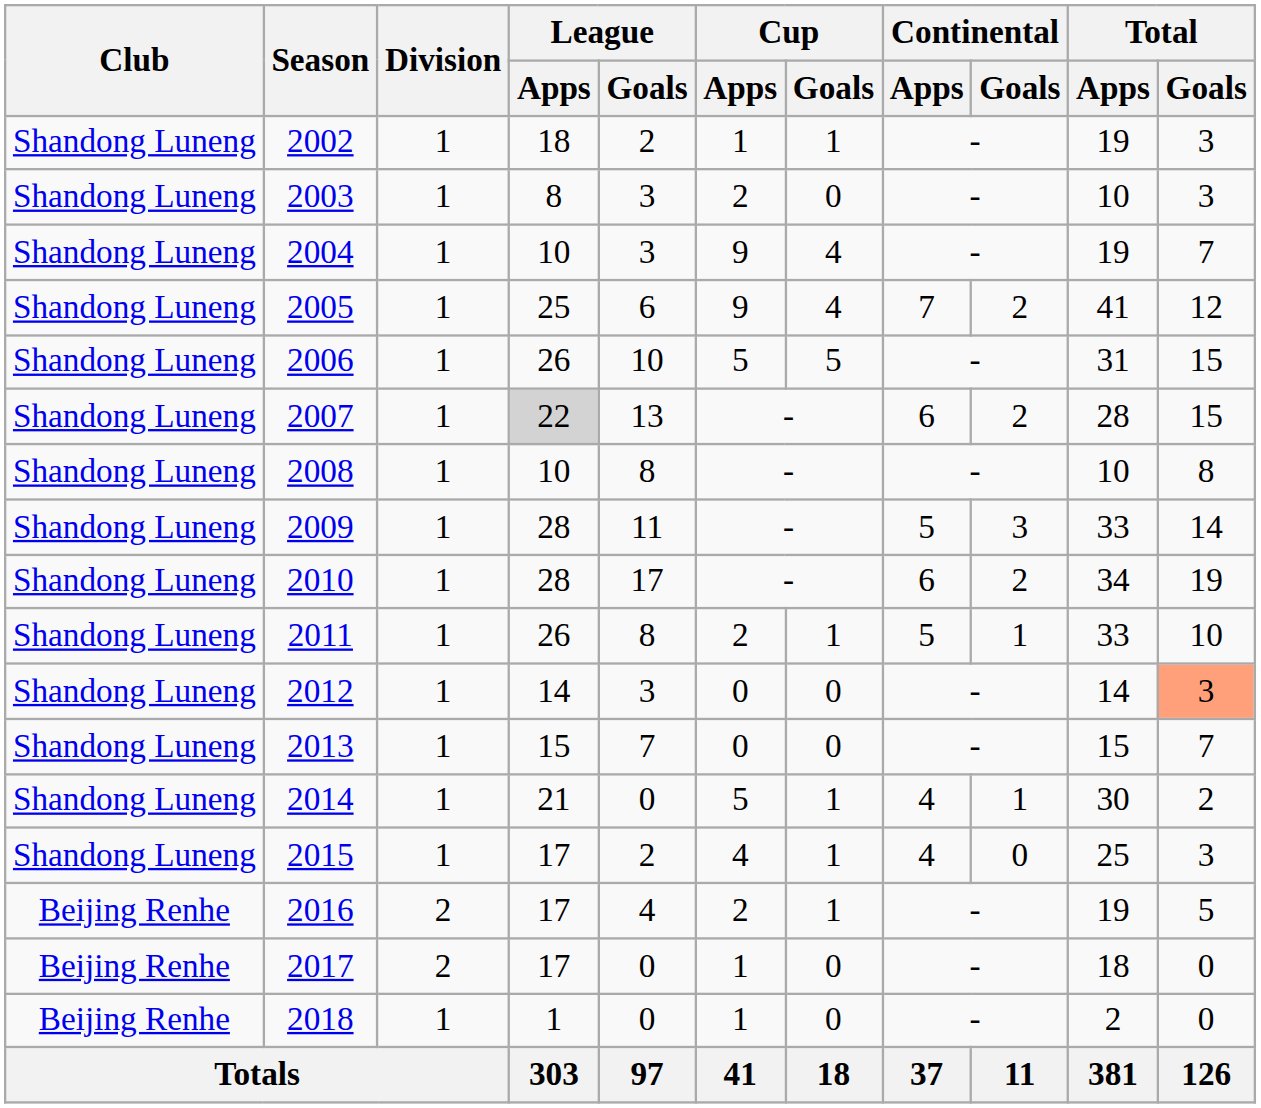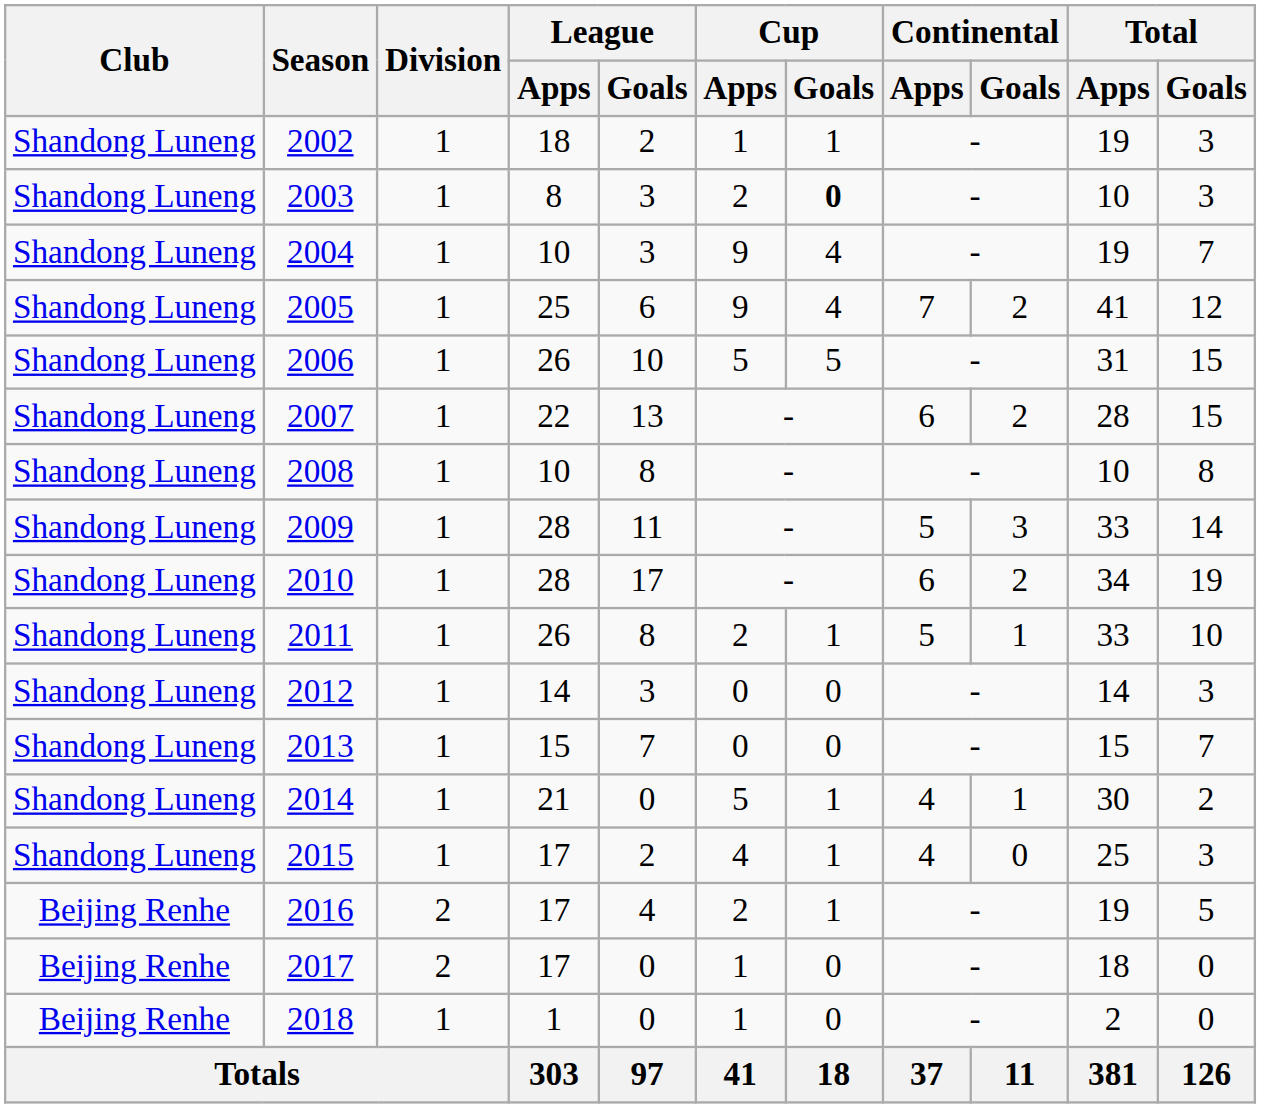(833, 196) normal -> (833, 196) bold
(554, 416) lightgrey background -> (554, 416) no background
(1206, 690) lightsalmon background -> (1206, 690) no background
